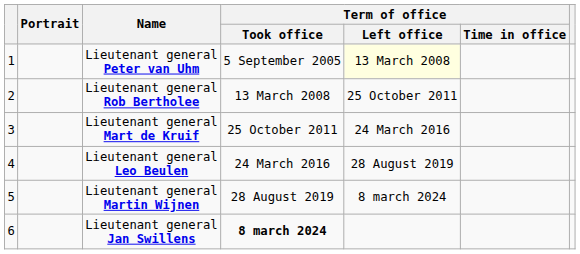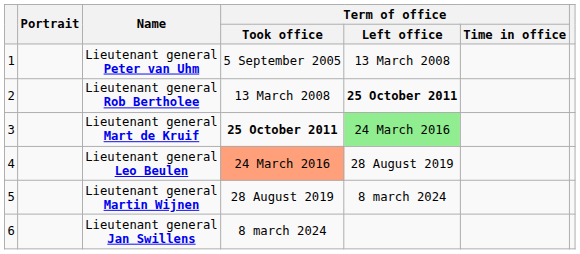(402, 61) lightyellow background -> (402, 61) no background
(402, 95) normal -> (402, 95) bold
(282, 129) normal -> (282, 129) bold
(402, 129) no background -> (402, 129) lightgreen background
(282, 163) no background -> (282, 163) lightsalmon background
(282, 231) bold -> (282, 231) normal
